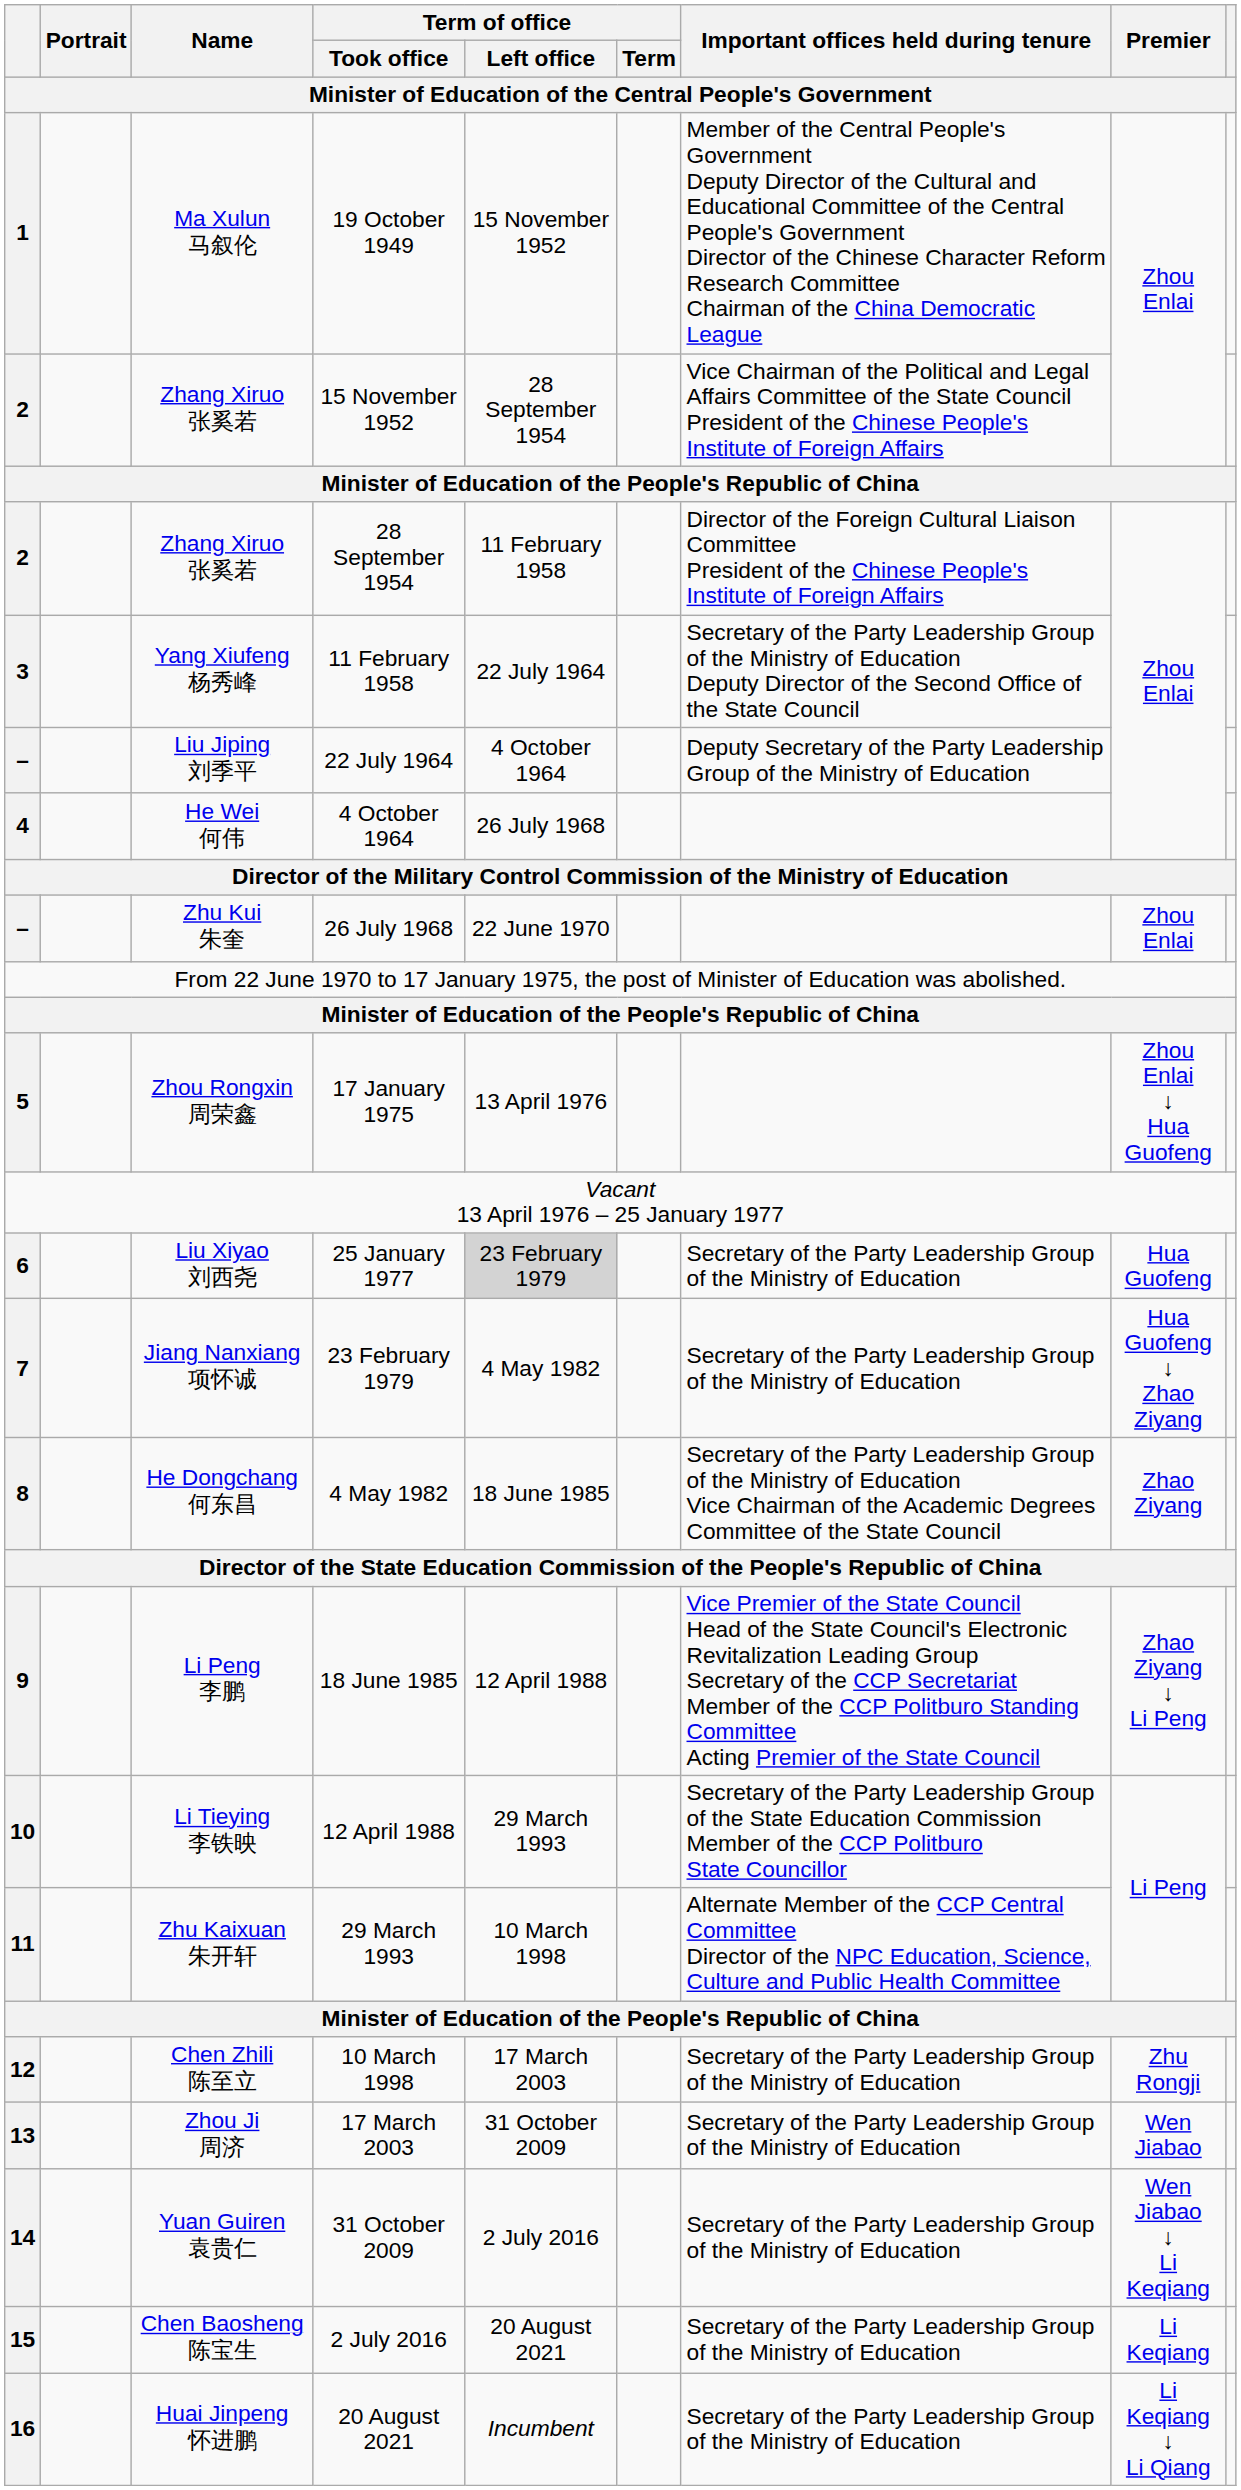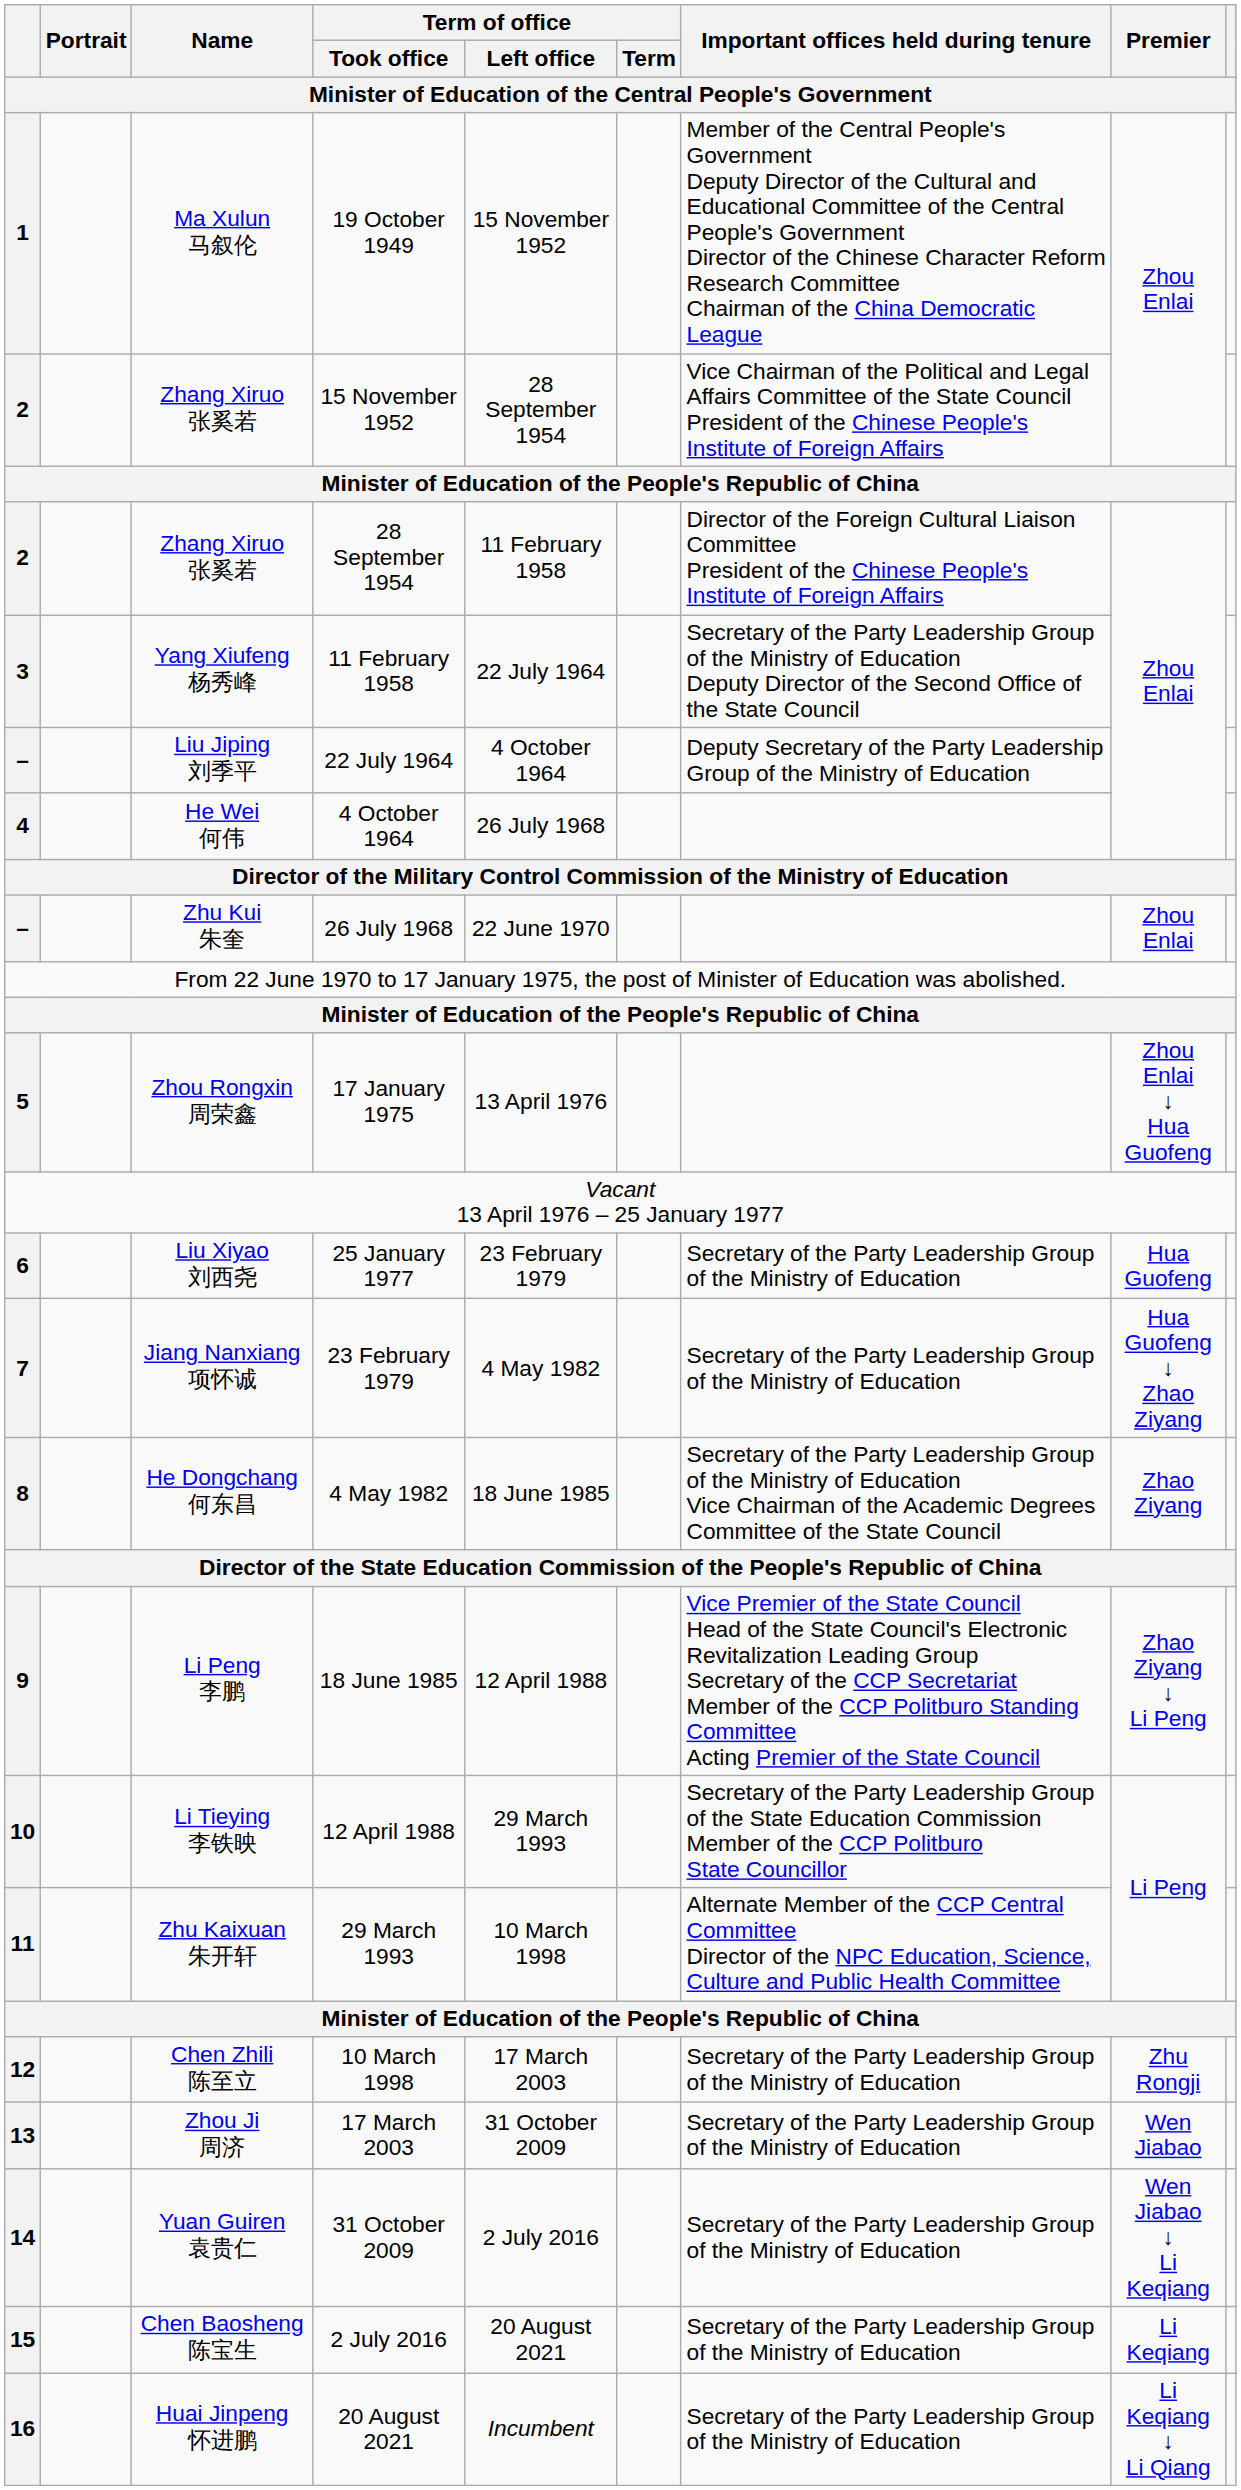(541, 1265) lightgrey background -> (541, 1265) no background
